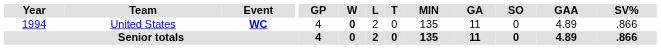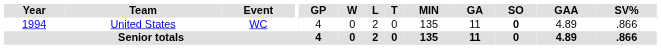(258, 24) bold -> (258, 24) normal
(352, 24) bold -> (352, 24) normal
(516, 24) normal -> (516, 24) bold
